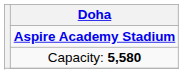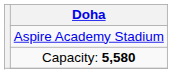(95, 36) bold -> (89, 36) normal
